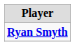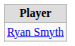(37, 31) bold -> (35, 31) normal
